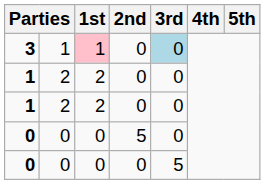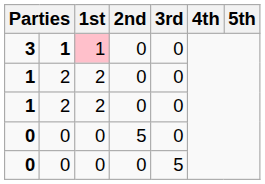(65, 48) normal -> (65, 48) bold
(178, 48) lightblue background -> (178, 48) no background
